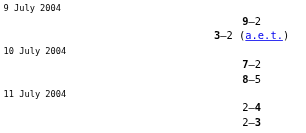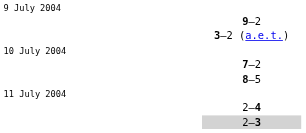(252, 122) no background -> (252, 122) lightgrey background
